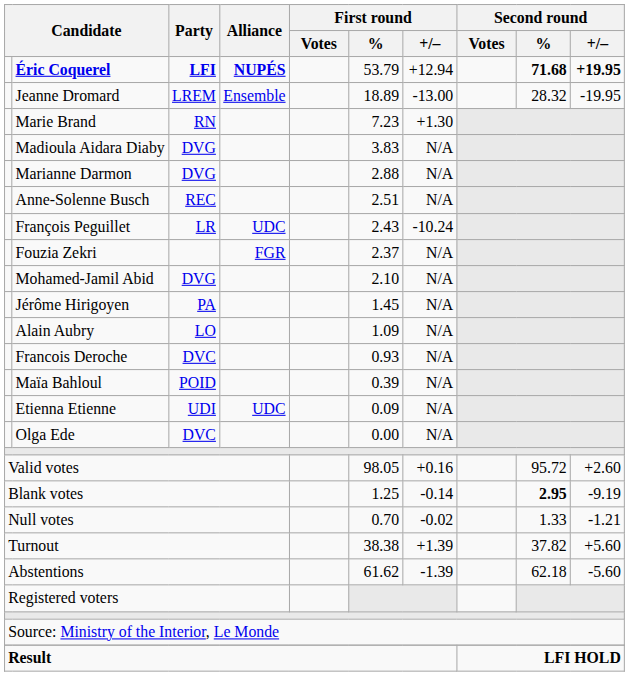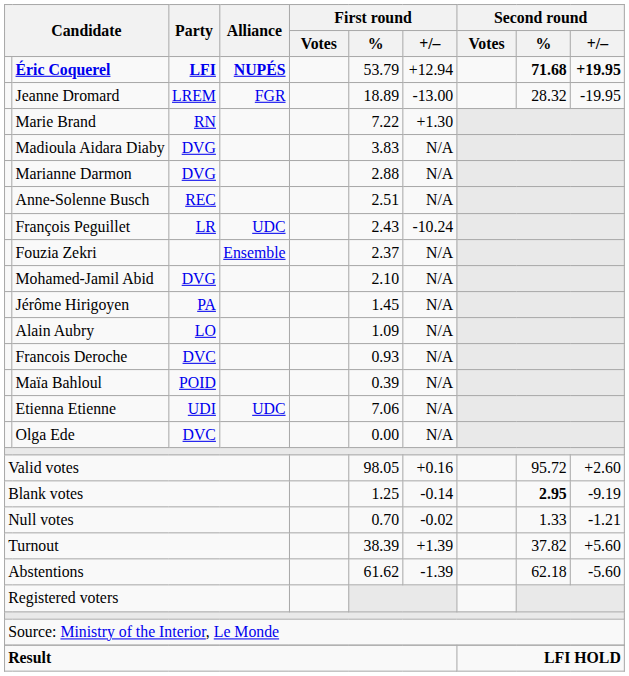(254, 95) Ensemble -> (270, 95) FGR
(385, 121) 7.23 -> (385, 121) 7.22
(270, 252) FGR -> (254, 252) Ensemble
(385, 408) 0.09 -> (385, 408) 7.06
(381, 546) 38.38 -> (381, 546) 38.39
